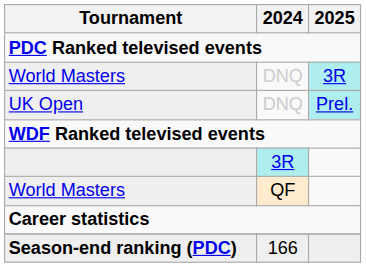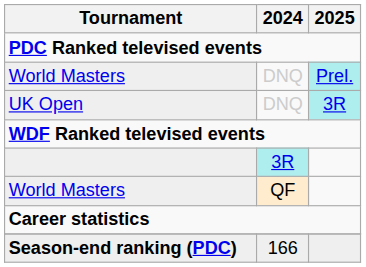(335, 76) 3R -> (335, 76) Prel.
(335, 104) Prel. -> (335, 104) 3R
